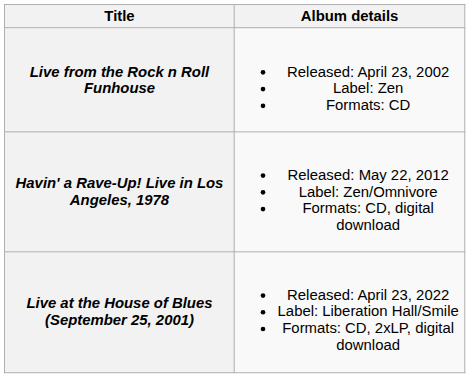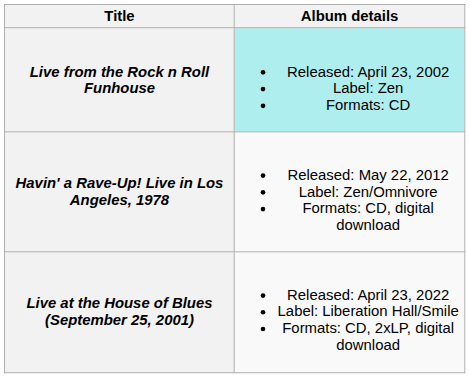(350, 88) no background -> (350, 88) paleturquoise background
